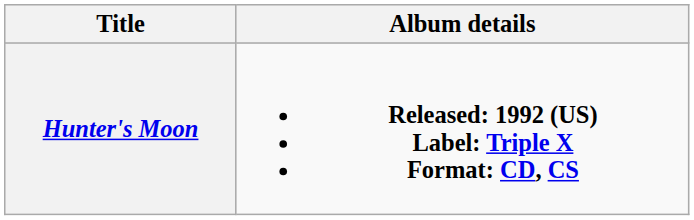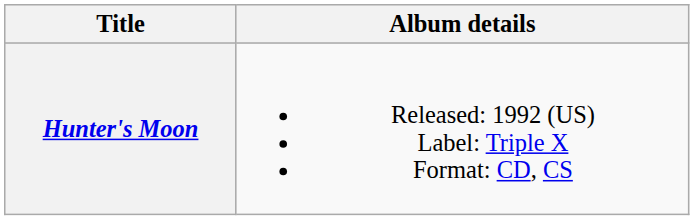(462, 143) bold -> (462, 143) normal
